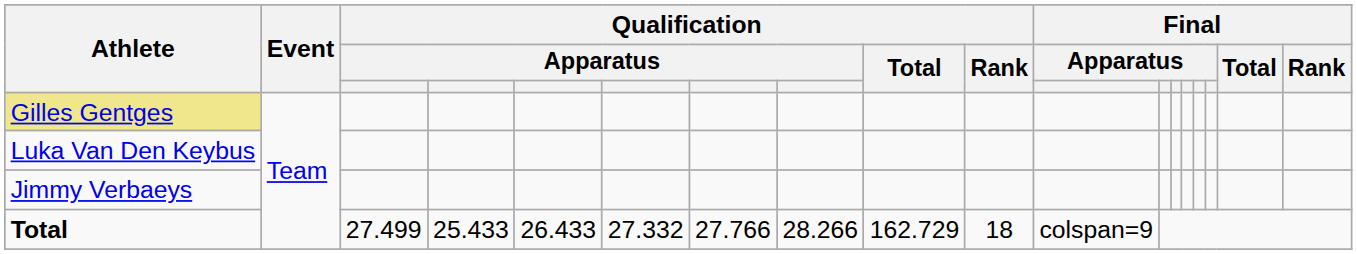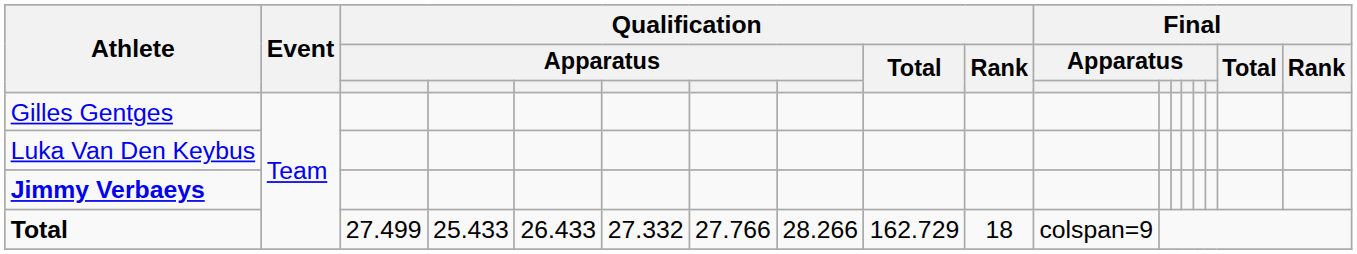(92, 112) khaki background -> (92, 112) no background
(101, 190) normal -> (108, 190) bold
